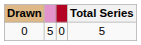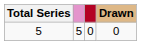columns swapped: (102, 13) <-> (24, 13)
